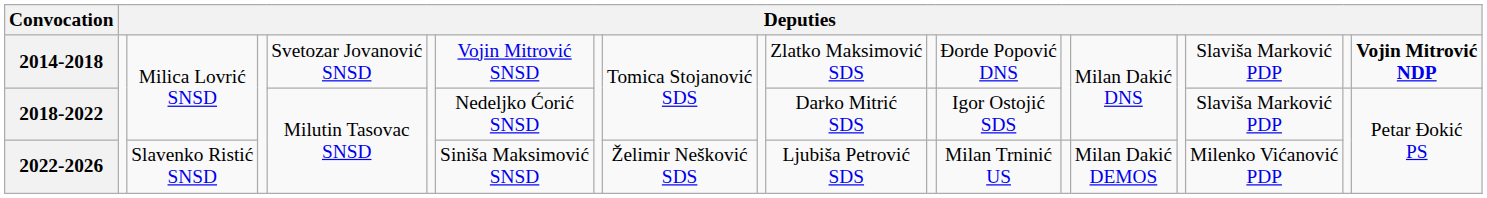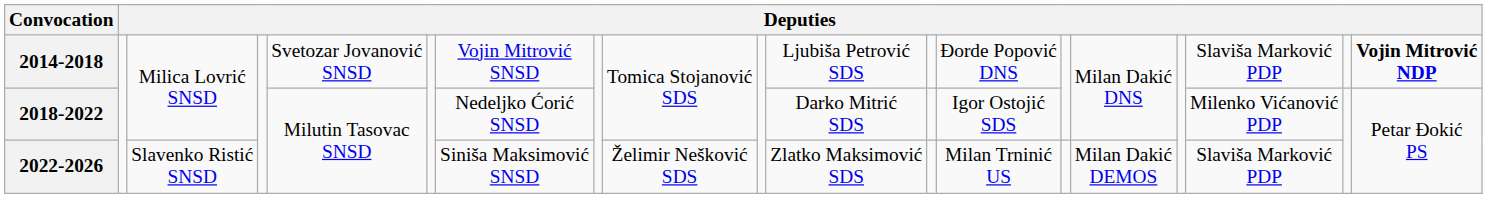(846, 61) Zlatko Maksimović SDS -> (846, 61) Ljubiša Petrović SDS
(1264, 113) Slaviša Marković PDP -> (1264, 113) Milenko Vićanović PDP
(846, 166) Ljubiša Petrović SDS -> (846, 166) Zlatko Maksimović SDS
(1264, 166) Milenko Vićanović PDP -> (1264, 166) Slaviša Marković PDP
